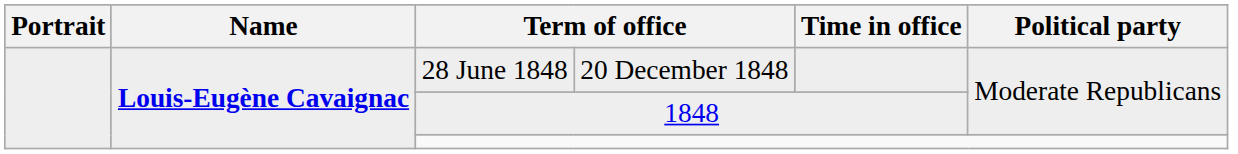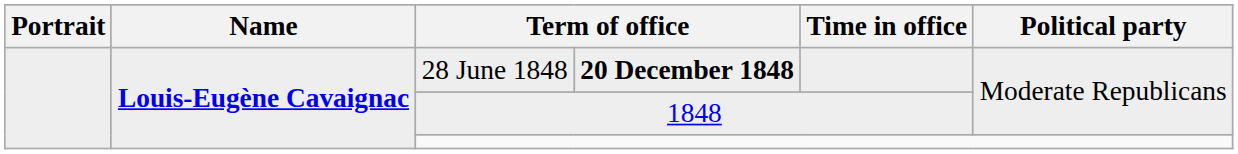(684, 69) normal -> (687, 69) bold
